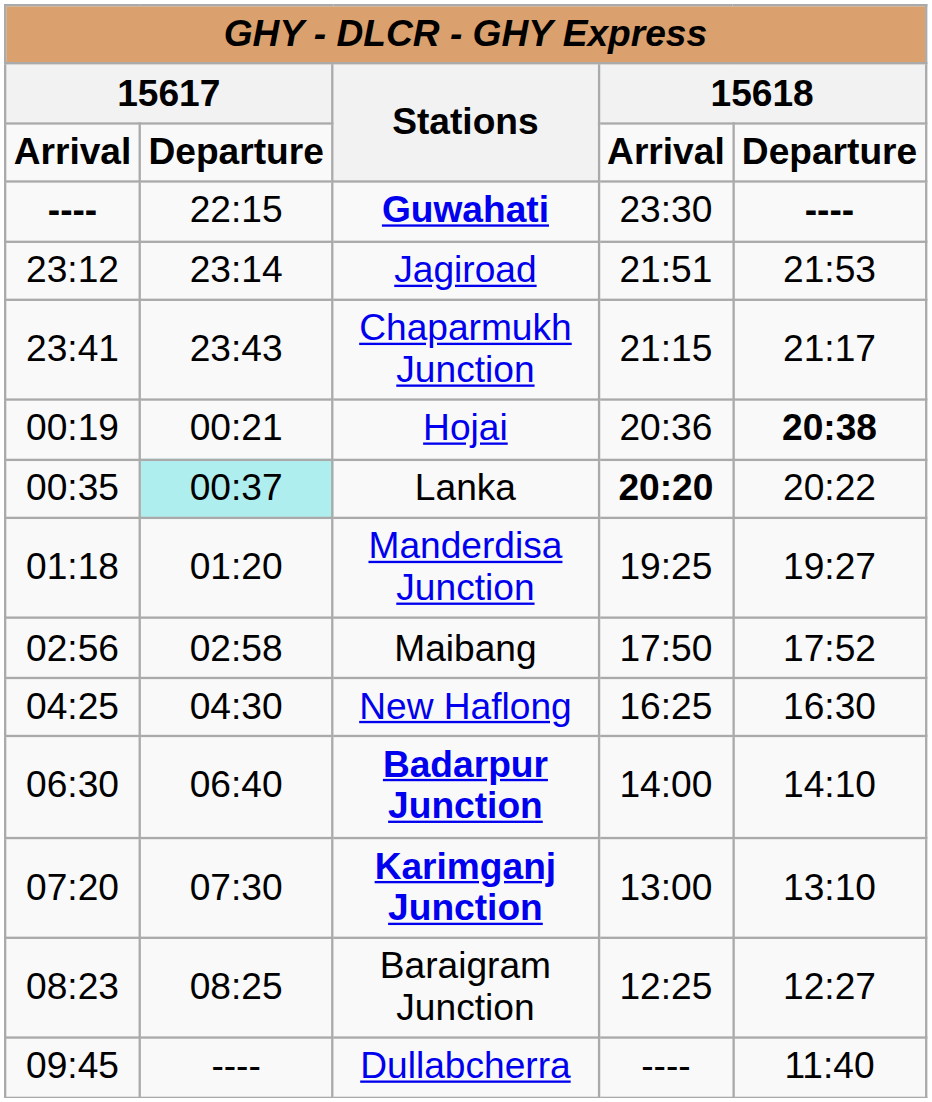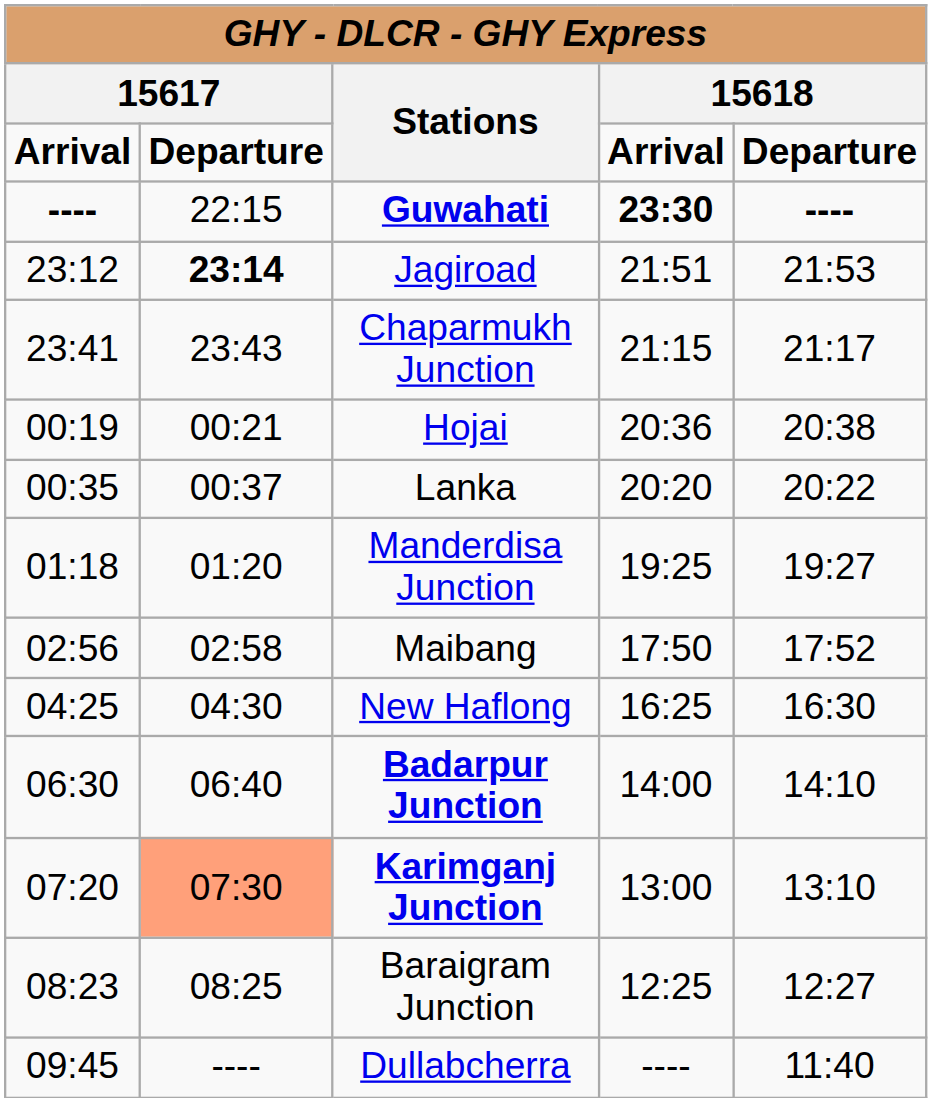(666, 210) normal -> (666, 210) bold
(236, 269) normal -> (236, 269) bold
(830, 428) bold -> (830, 428) normal
(236, 487) paleturquoise background -> (236, 487) no background
(666, 487) bold -> (666, 487) normal
(236, 886) no background -> (236, 886) lightsalmon background
